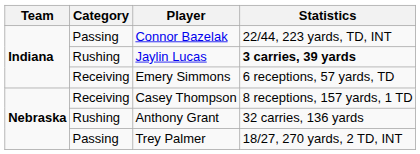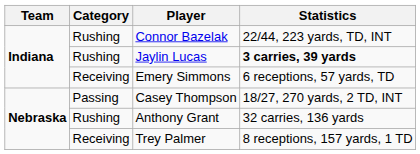(96, 36) Passing -> (96, 36) Rushing
(101, 97) Receiving -> (96, 97) Passing
(328, 97) 8 receptions, 157 yards, 1 TD -> (323, 97) 18/27, 270 yards, 2 TD, INT
(96, 139) Passing -> (101, 139) Receiving
(323, 139) 18/27, 270 yards, 2 TD, INT -> (328, 139) 8 receptions, 157 yards, 1 TD
